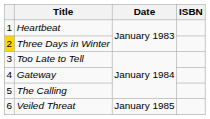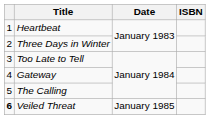(9, 43) gold background -> (9, 43) no background
(9, 106) normal -> (9, 106) bold
